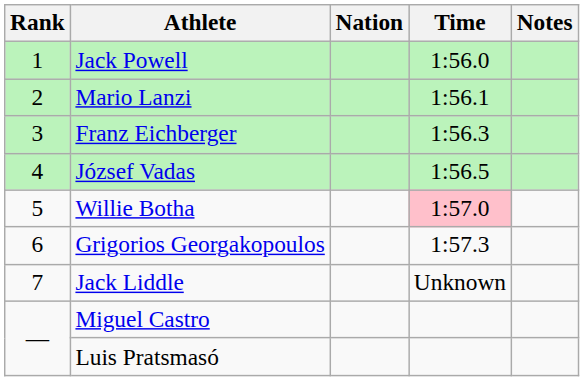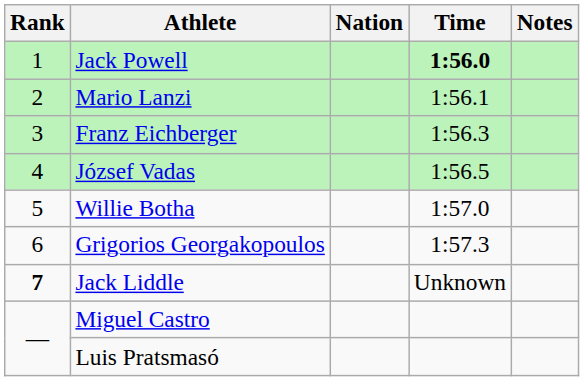(460, 60) normal -> (460, 60) bold
(460, 208) pink background -> (460, 208) no background
(37, 282) normal -> (37, 282) bold
